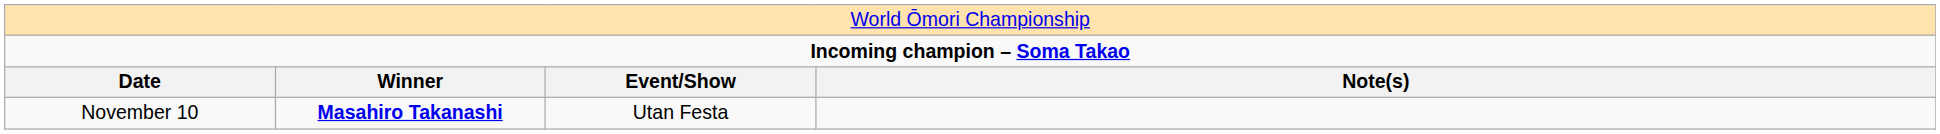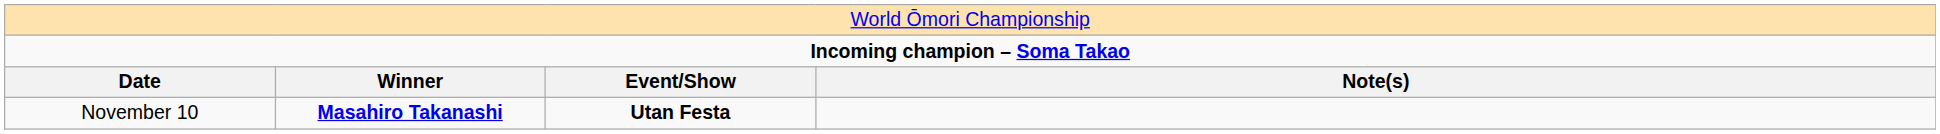(681, 112) normal -> (681, 112) bold
